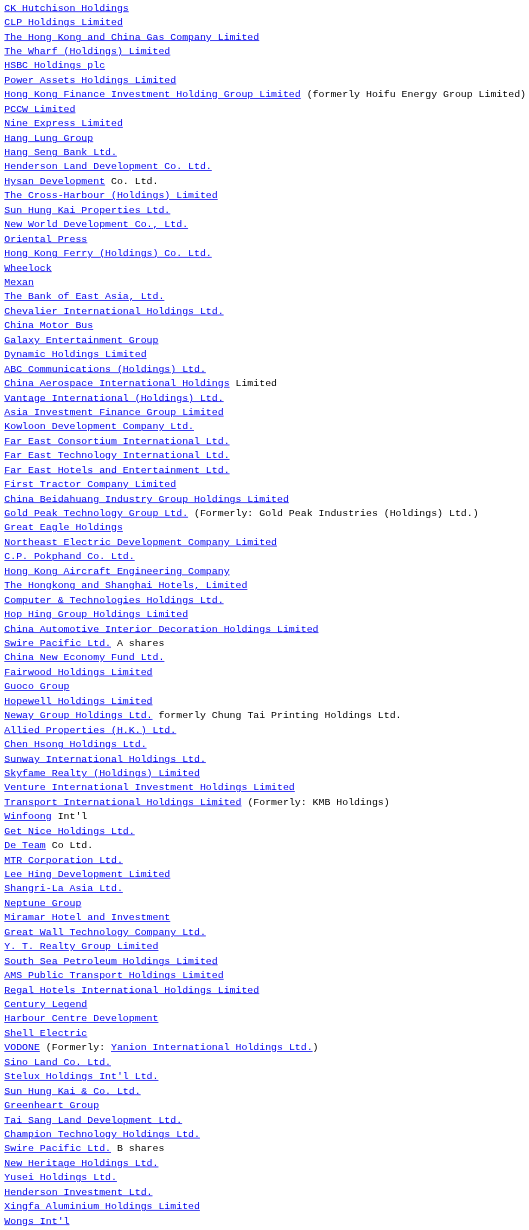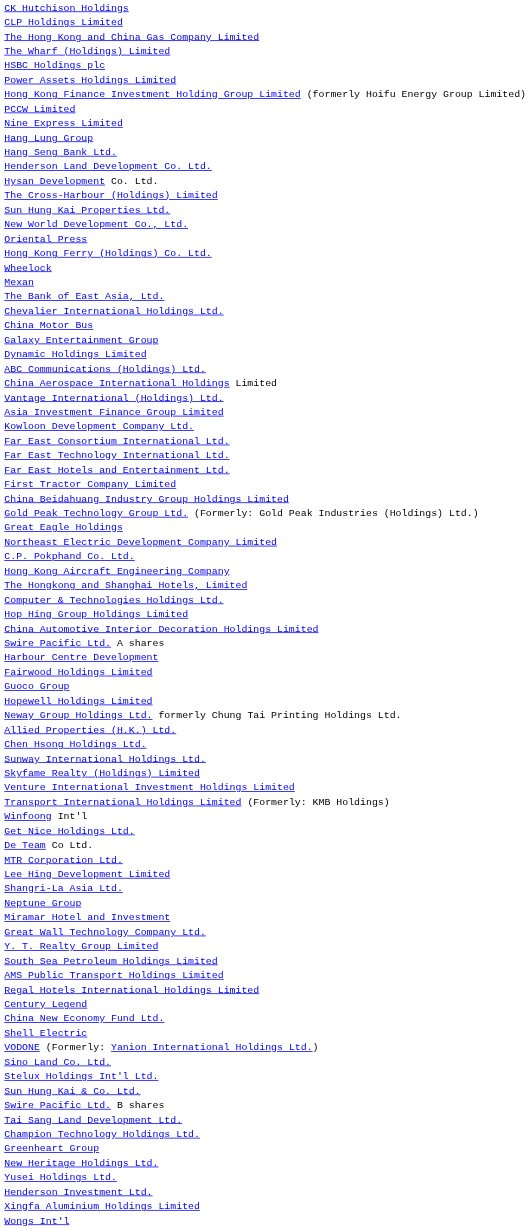(84, 658) China New Economy Fund Ltd. -> (81, 658) Harbour Centre Development
(81, 1019) Harbour Centre Development -> (84, 1019) China New Economy Fund Ltd.
(52, 1105) Greenheart Group -> (84, 1105) Swire Pacific Ltd. B shares
(84, 1149) Swire Pacific Ltd. B shares -> (52, 1149) Greenheart Group
